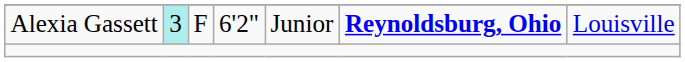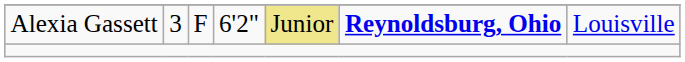(176, 24) paleturquoise background -> (176, 24) no background
(302, 24) no background -> (302, 24) khaki background
